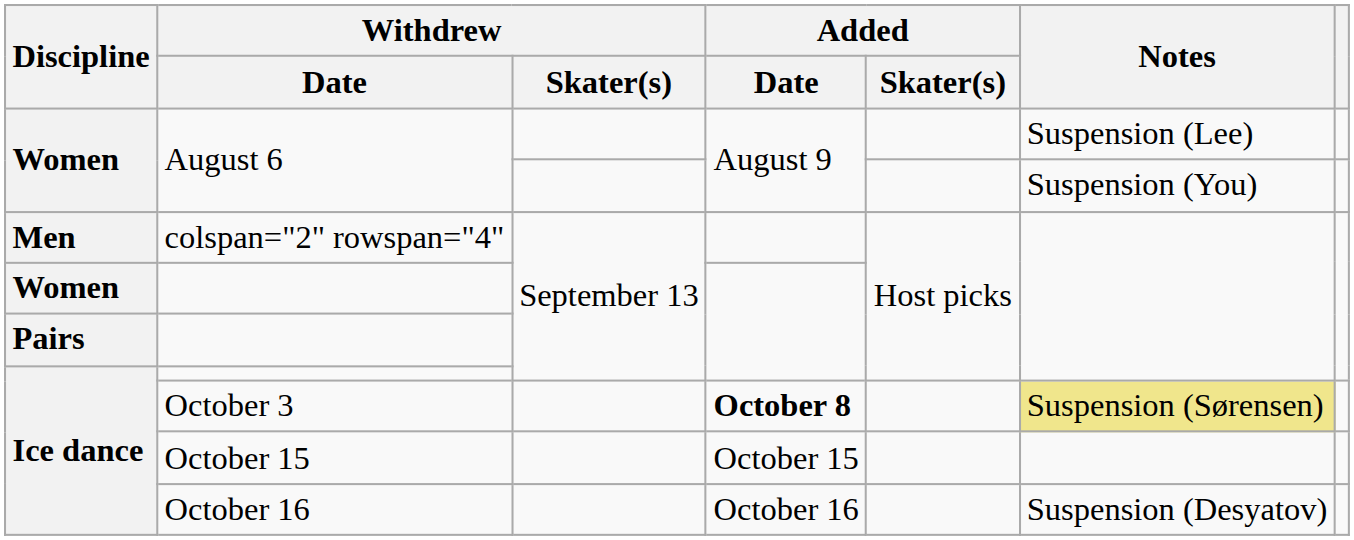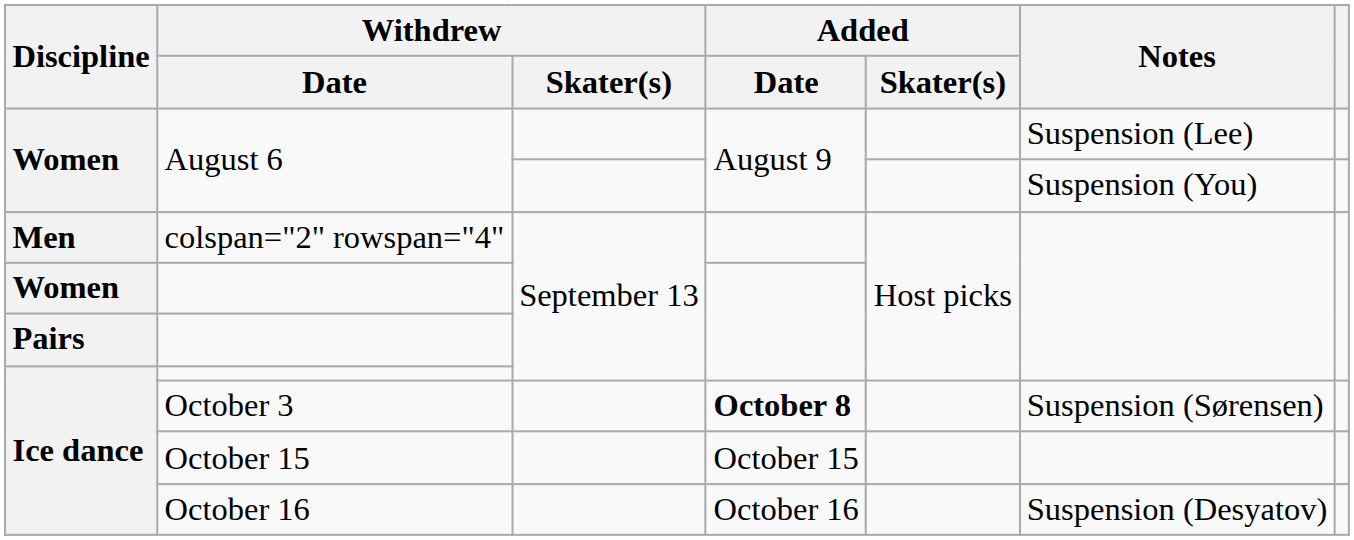(1175, 405) khaki background -> (1175, 405) no background
